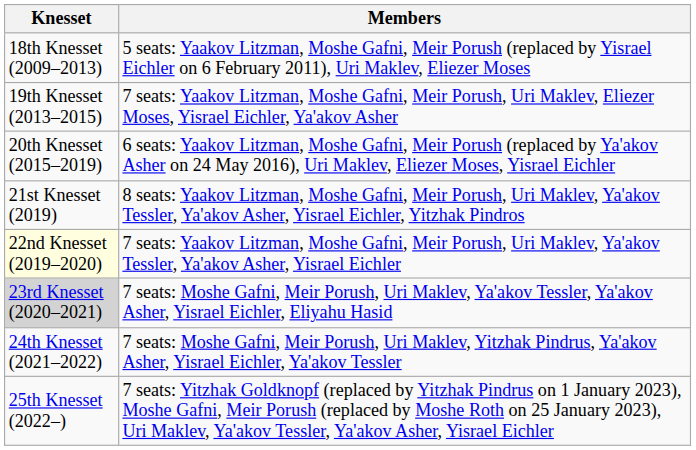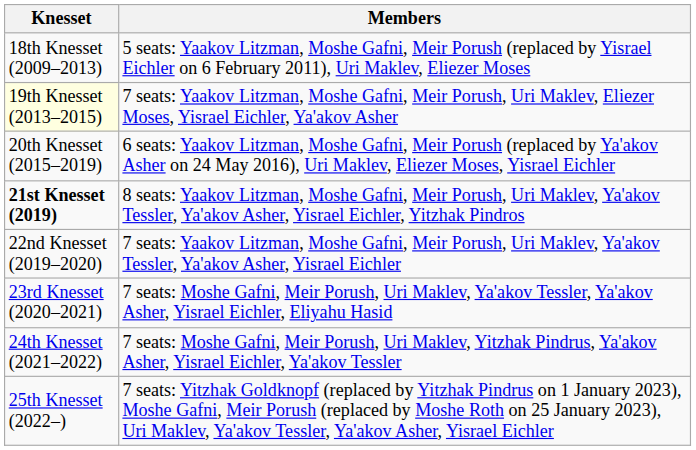(56, 106) no background -> (56, 106) lightyellow background
(55, 204) normal -> (57, 204) bold
(58, 253) lightyellow background -> (58, 253) no background
(56, 302) lightgrey background -> (56, 302) no background
